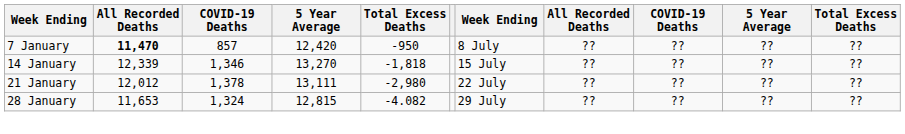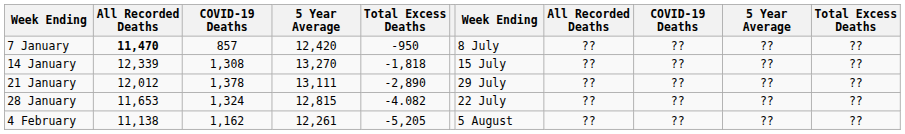(227, 64) 1,346 -> (227, 64) 1,308
(405, 83) -2,980 -> (405, 83) -2,890
(482, 83) 22 July -> (482, 83) 29 July
(482, 102) 29 July -> (482, 102) 22 July
+ row: (42, 120)
